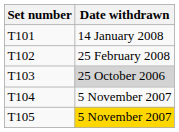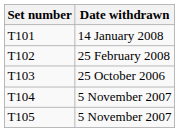(121, 76) lightgrey background -> (121, 76) no background
(125, 117) gold background -> (125, 117) no background
